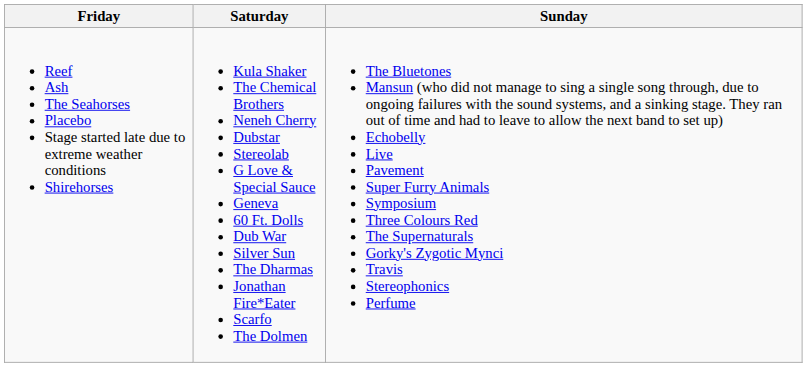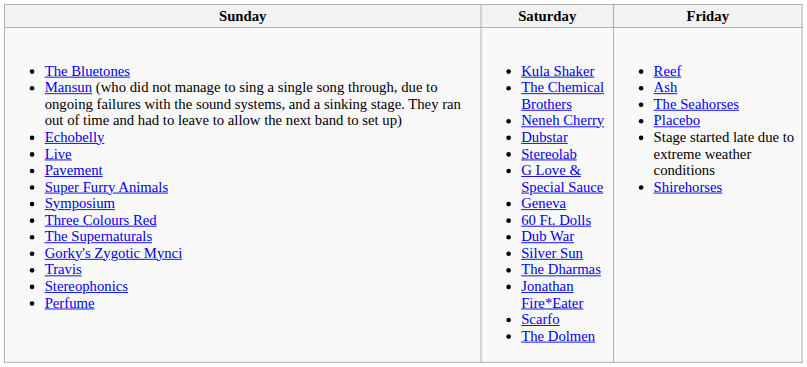columns swapped: (99, 16) <-> (564, 16)
